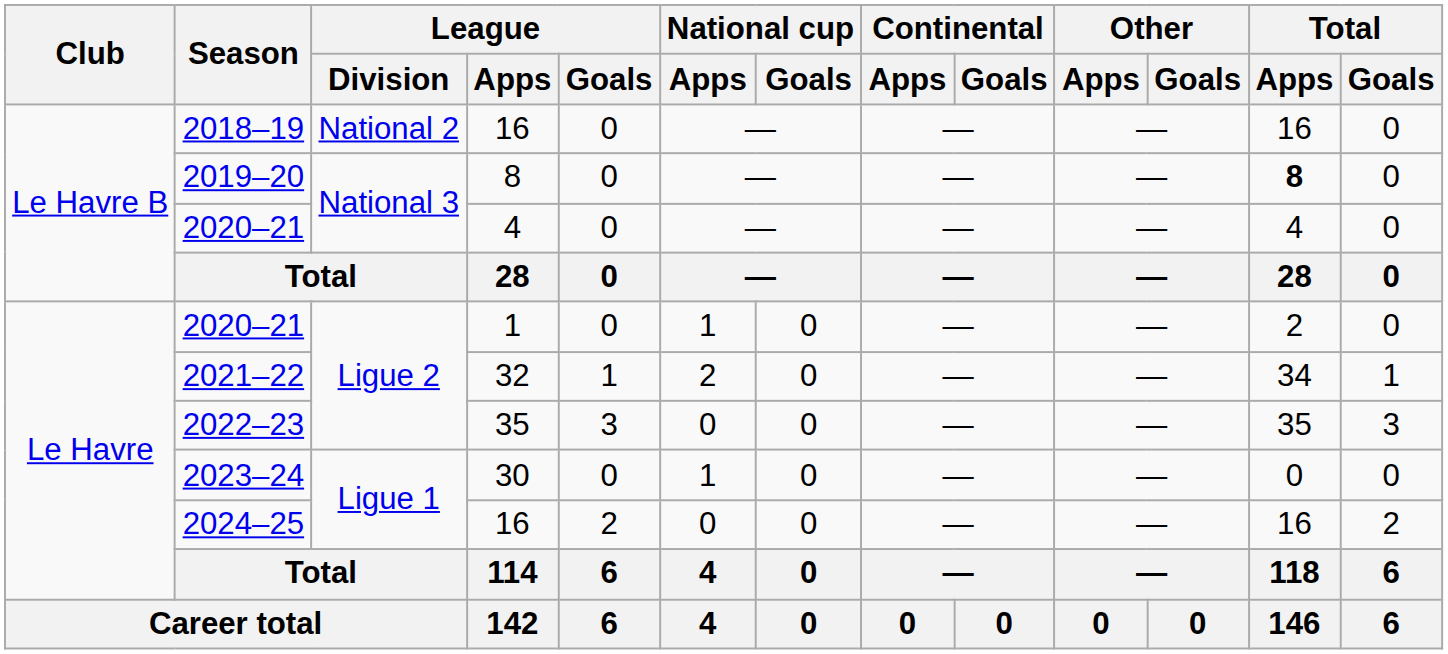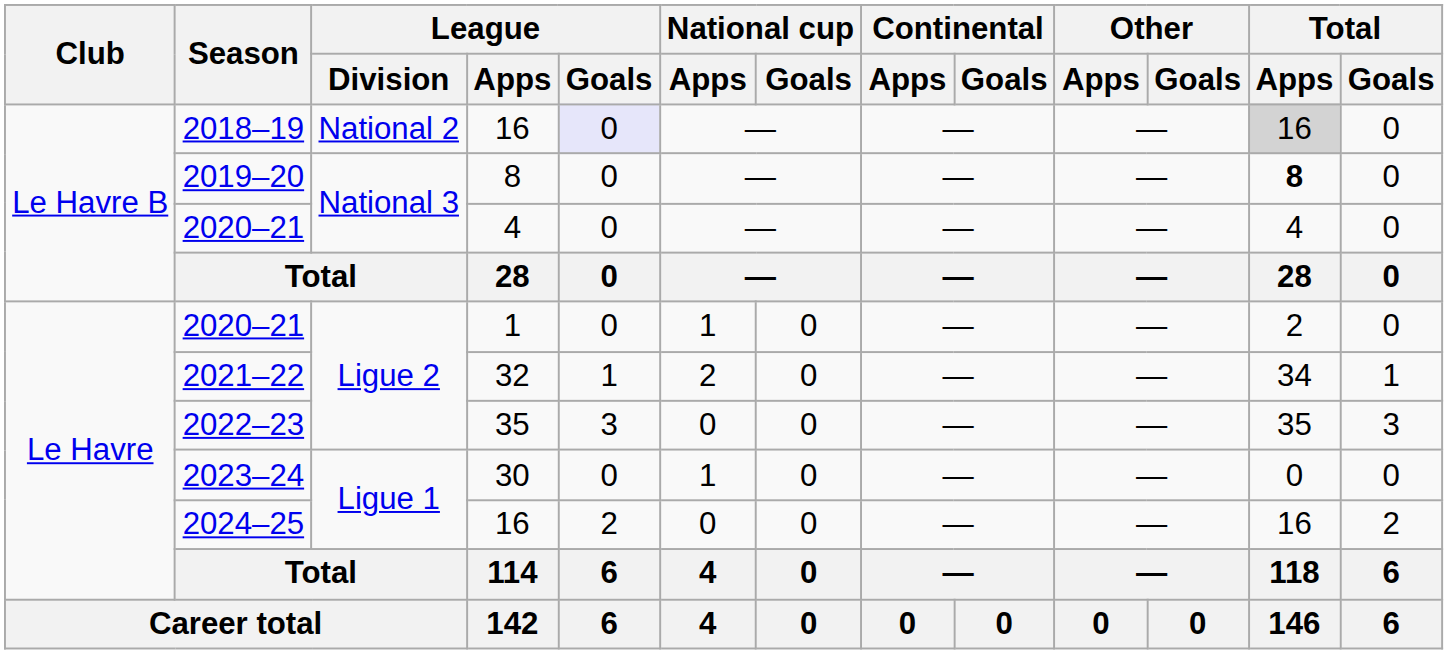(609, 128) no background -> (609, 128) lavender background
(1294, 128) no background -> (1294, 128) lightgrey background
